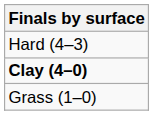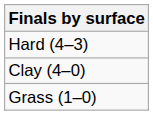(48, 71) bold -> (47, 71) normal
